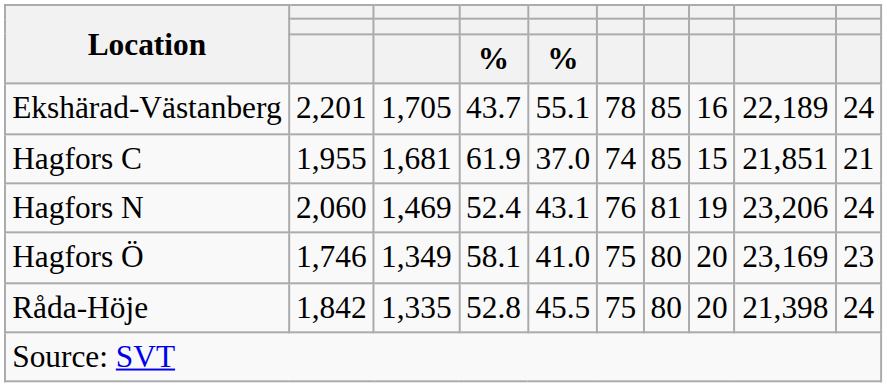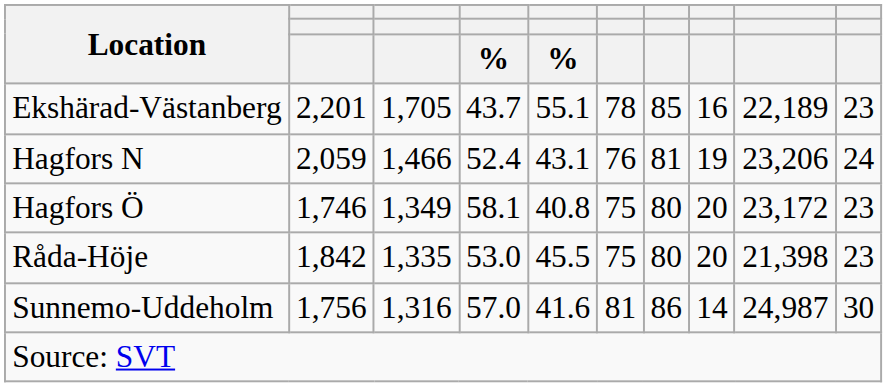(859, 108) 24 -> (859, 108) 23
- row: (77, 157)
(331, 207) 2,060 -> (331, 157) 2,059
(416, 207) 1,469 -> (416, 157) 1,466
(563, 257) 41.0 -> (563, 207) 40.8
(785, 257) 23,169 -> (785, 207) 23,172
(494, 306) 52.8 -> (494, 257) 53.0
(859, 306) 24 -> (859, 257) 23
+ row: (143, 306)
